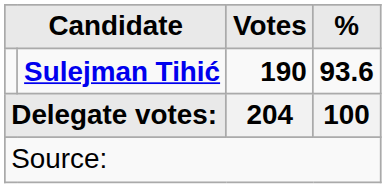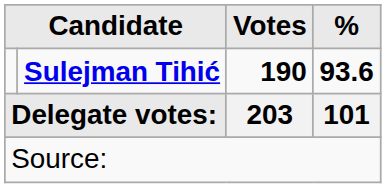(270, 114) 204 -> (270, 114) 203
(347, 114) 100 -> (347, 114) 101
